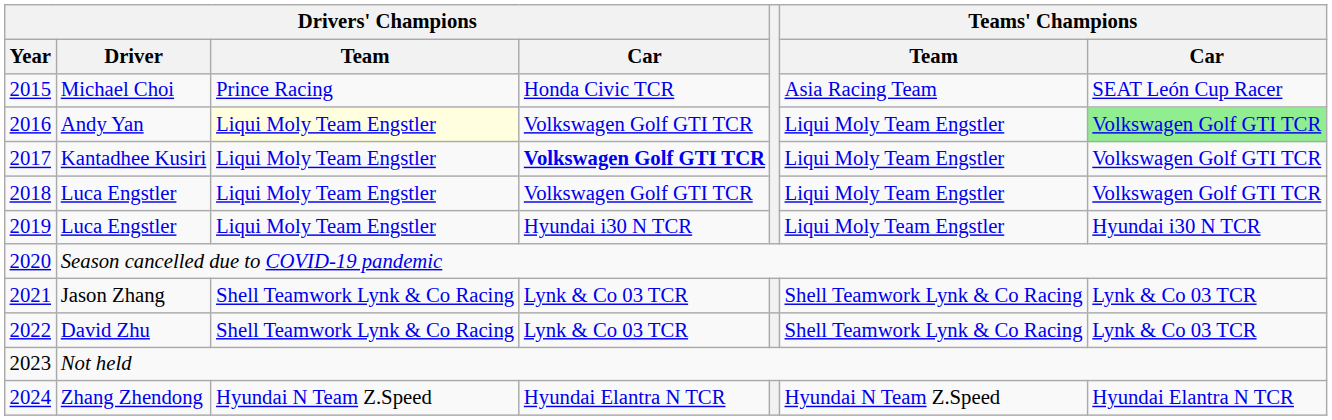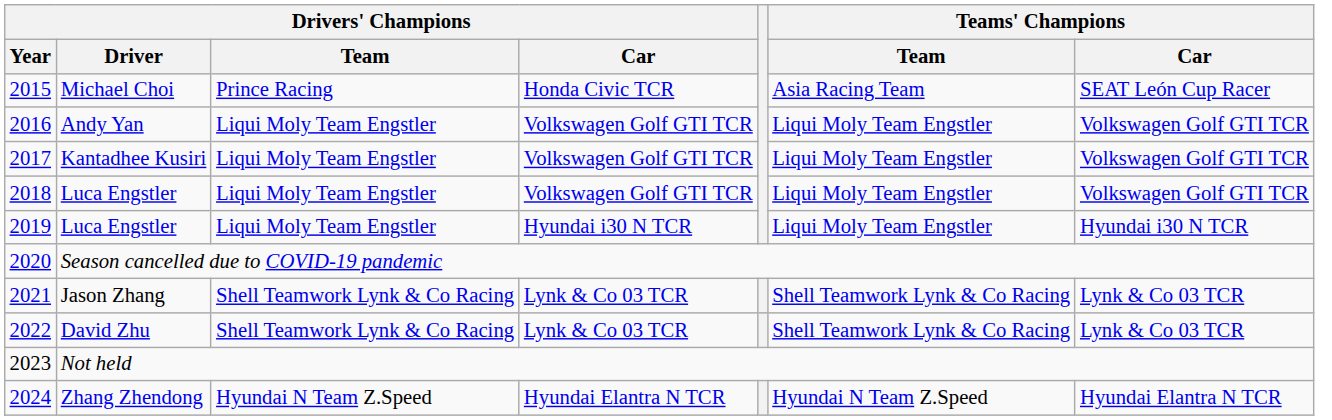(326, 124) lightyellow background -> (326, 124) no background
(1207, 124) lightgreen background -> (1194, 124) no background
(644, 158) bold -> (638, 158) normal
